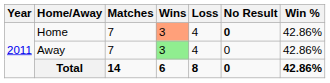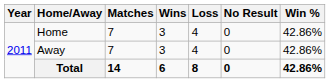(162, 31) lightsalmon background -> (162, 31) no background
(227, 31) bold -> (227, 31) normal
(162, 50) lightgreen background -> (162, 50) no background
